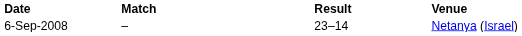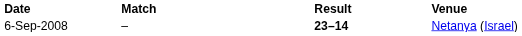(331, 25) normal -> (331, 25) bold
